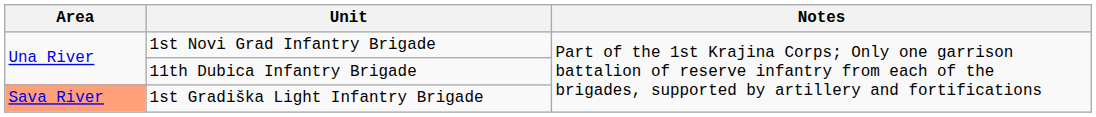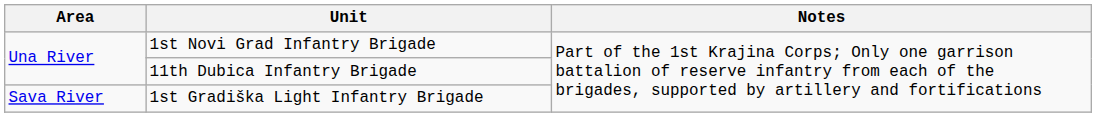(56, 98) lightsalmon background -> (56, 98) no background
